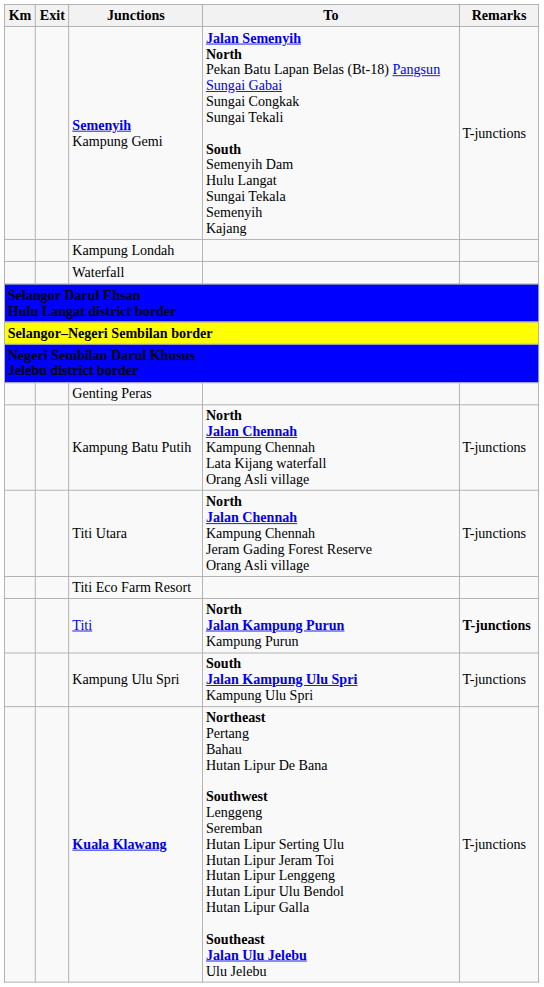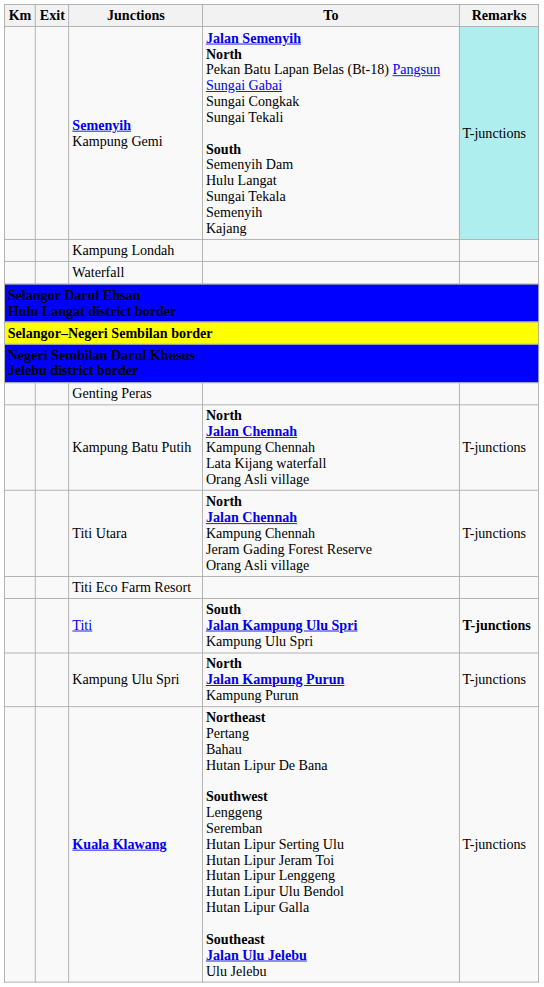(494, 133) no background -> (494, 133) paleturquoise background
(275, 625) North Jalan Kampung Purun Kampung Purun -> (282, 625) South Jalan Kampung Ulu Spri Kampung Ulu Spri
(282, 679) South Jalan Kampung Ulu Spri Kampung Ulu Spri -> (275, 679) North Jalan Kampung Purun Kampung Purun
